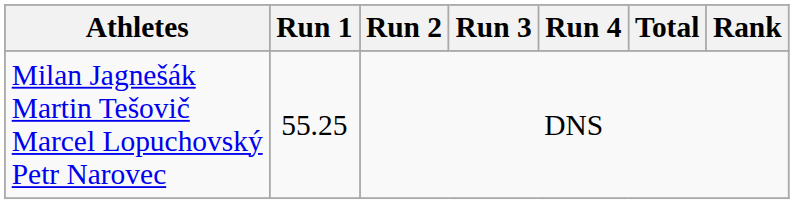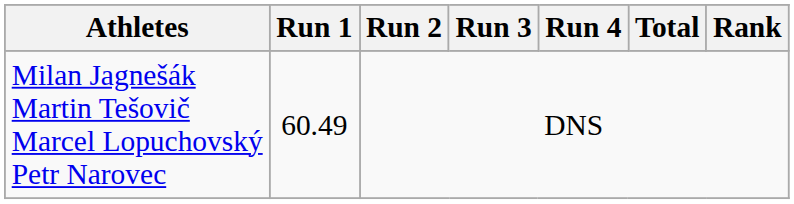(314, 124) 55.25 -> (314, 124) 60.49
